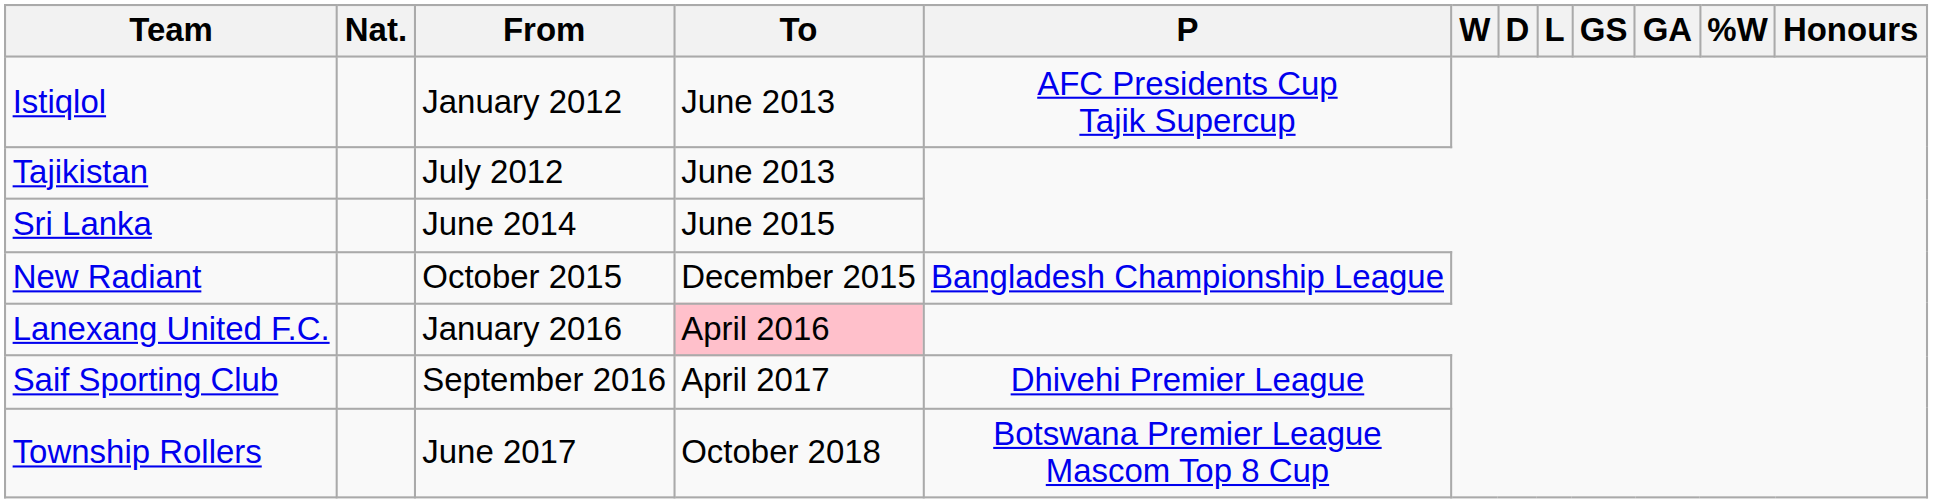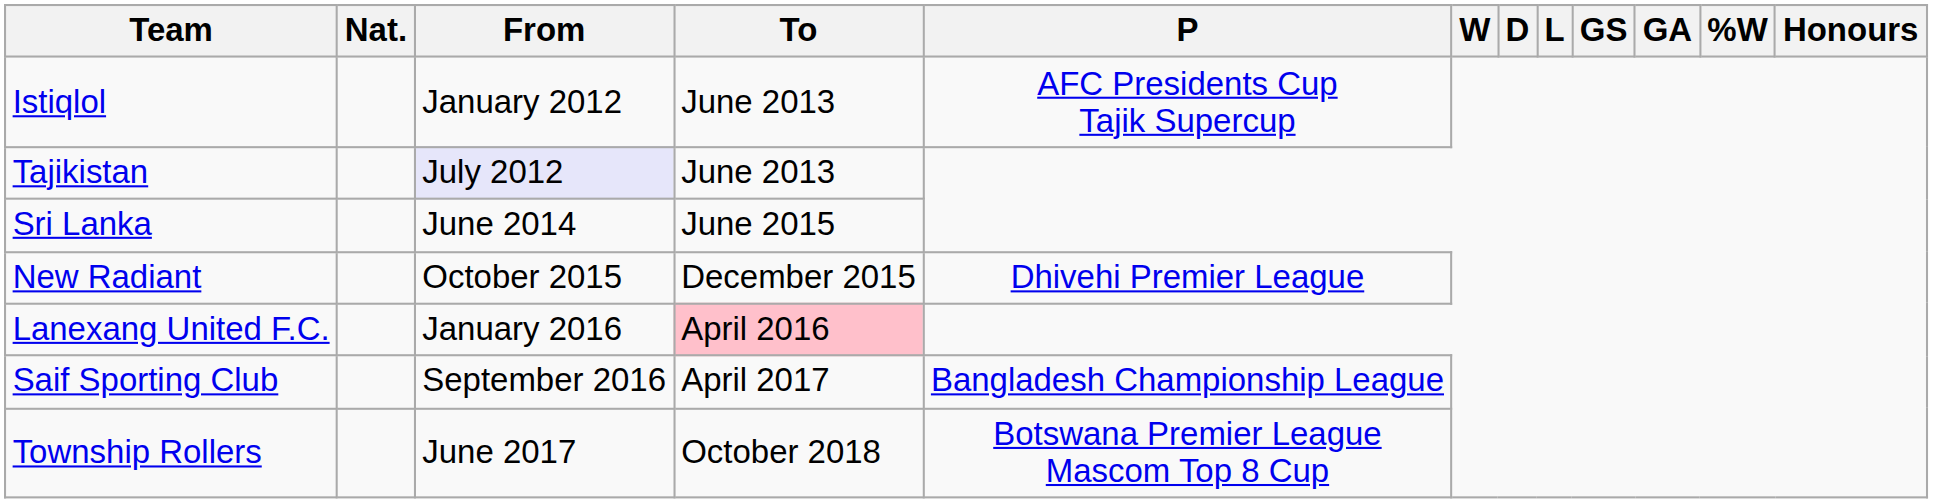(493, 172) no background -> (493, 172) lavender background
(1187, 276) Bangladesh Championship League -> (1187, 276) Dhivehi Premier League
(1187, 381) Dhivehi Premier League -> (1187, 381) Bangladesh Championship League
